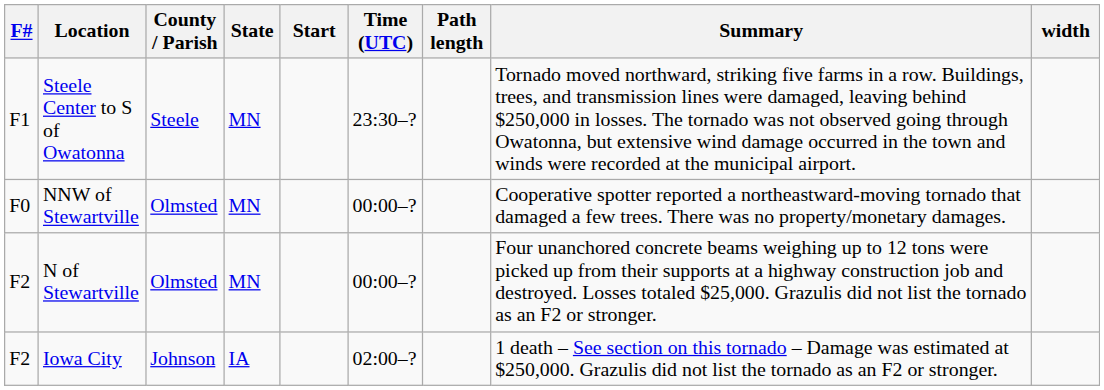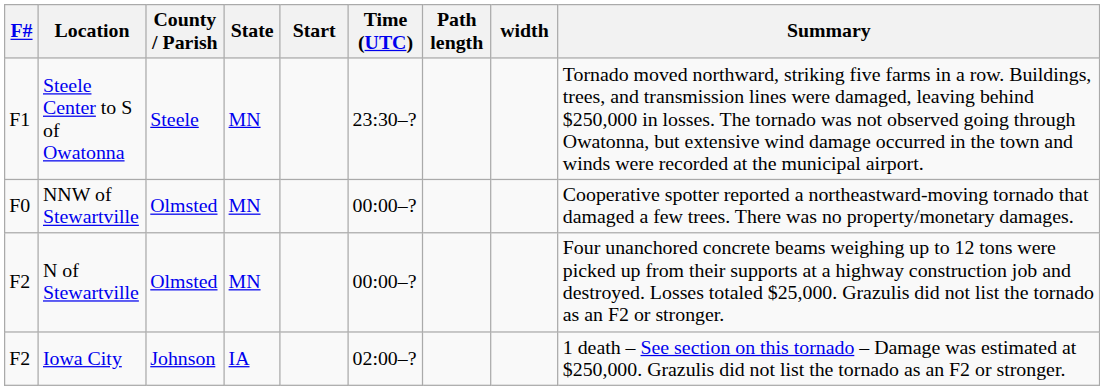columns swapped: (1066, 31) <-> (761, 31)
